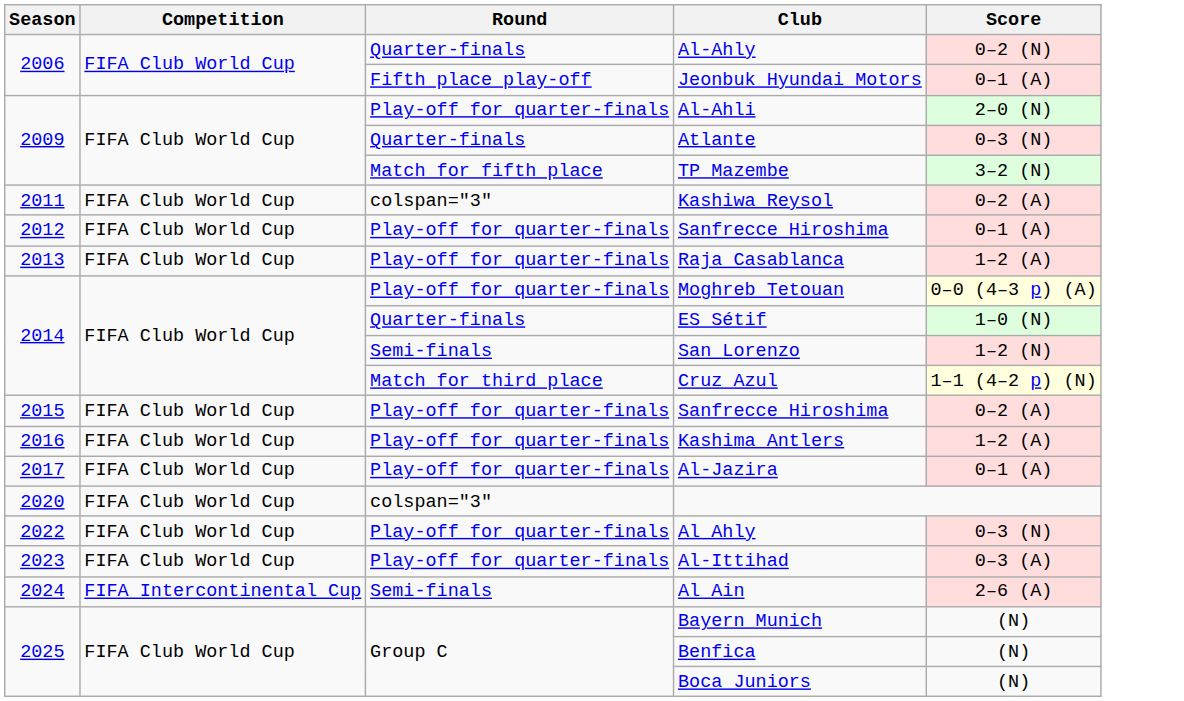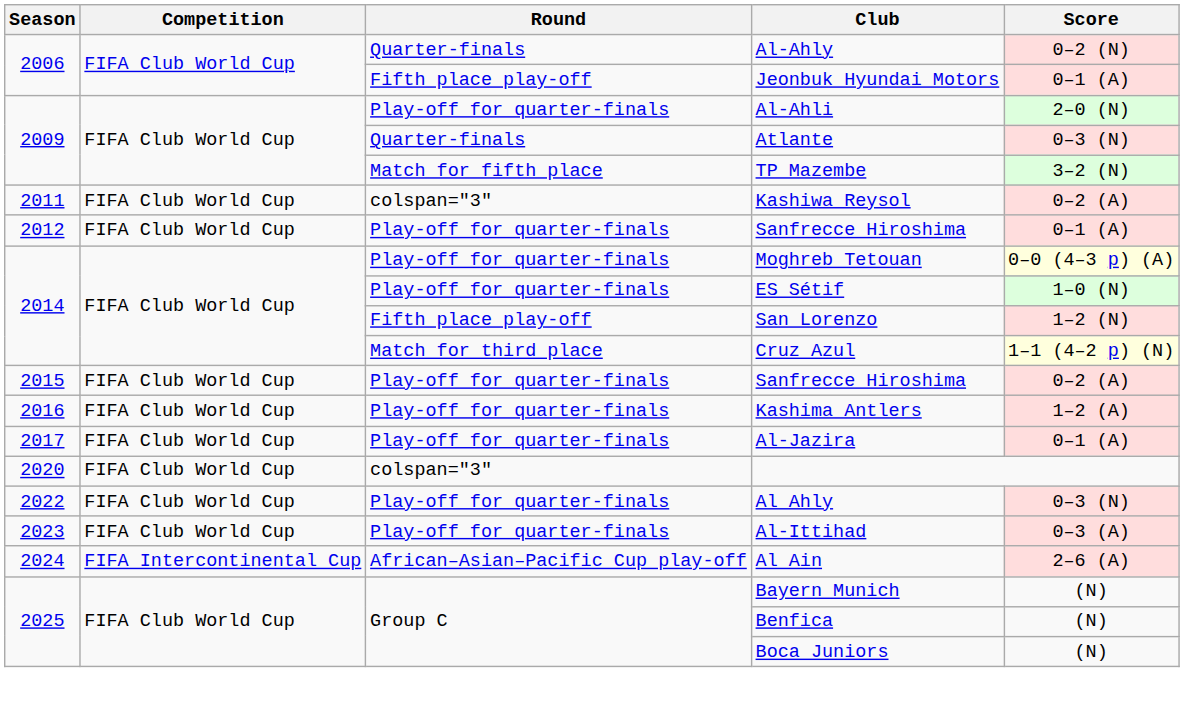- row: (42, 260)
(448, 321) Quarter-finals -> (520, 291) Play-off for quarter-finals
(431, 351) Semi-finals -> (481, 321) Fifth place play-off
(431, 591) Semi-finals -> (558, 561) African–Asian–Pacific Cup play-off
